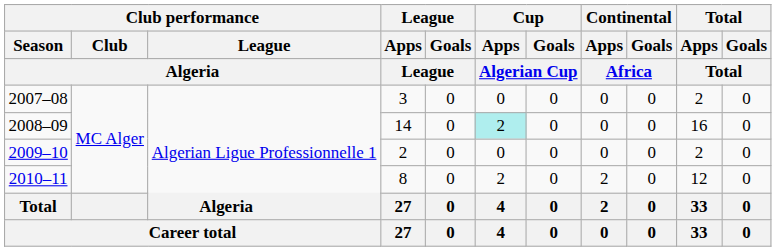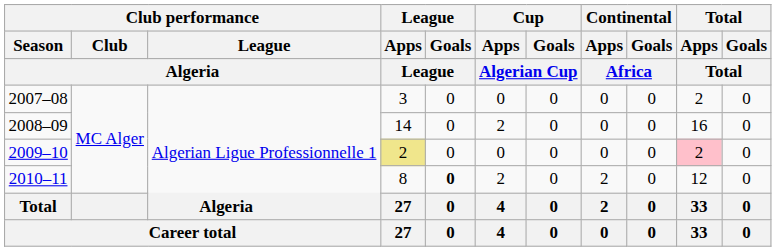(501, 125) paleturquoise background -> (501, 125) no background
(403, 152) no background -> (403, 152) khaki background
(699, 152) no background -> (699, 152) pink background
(451, 179) normal -> (451, 179) bold
